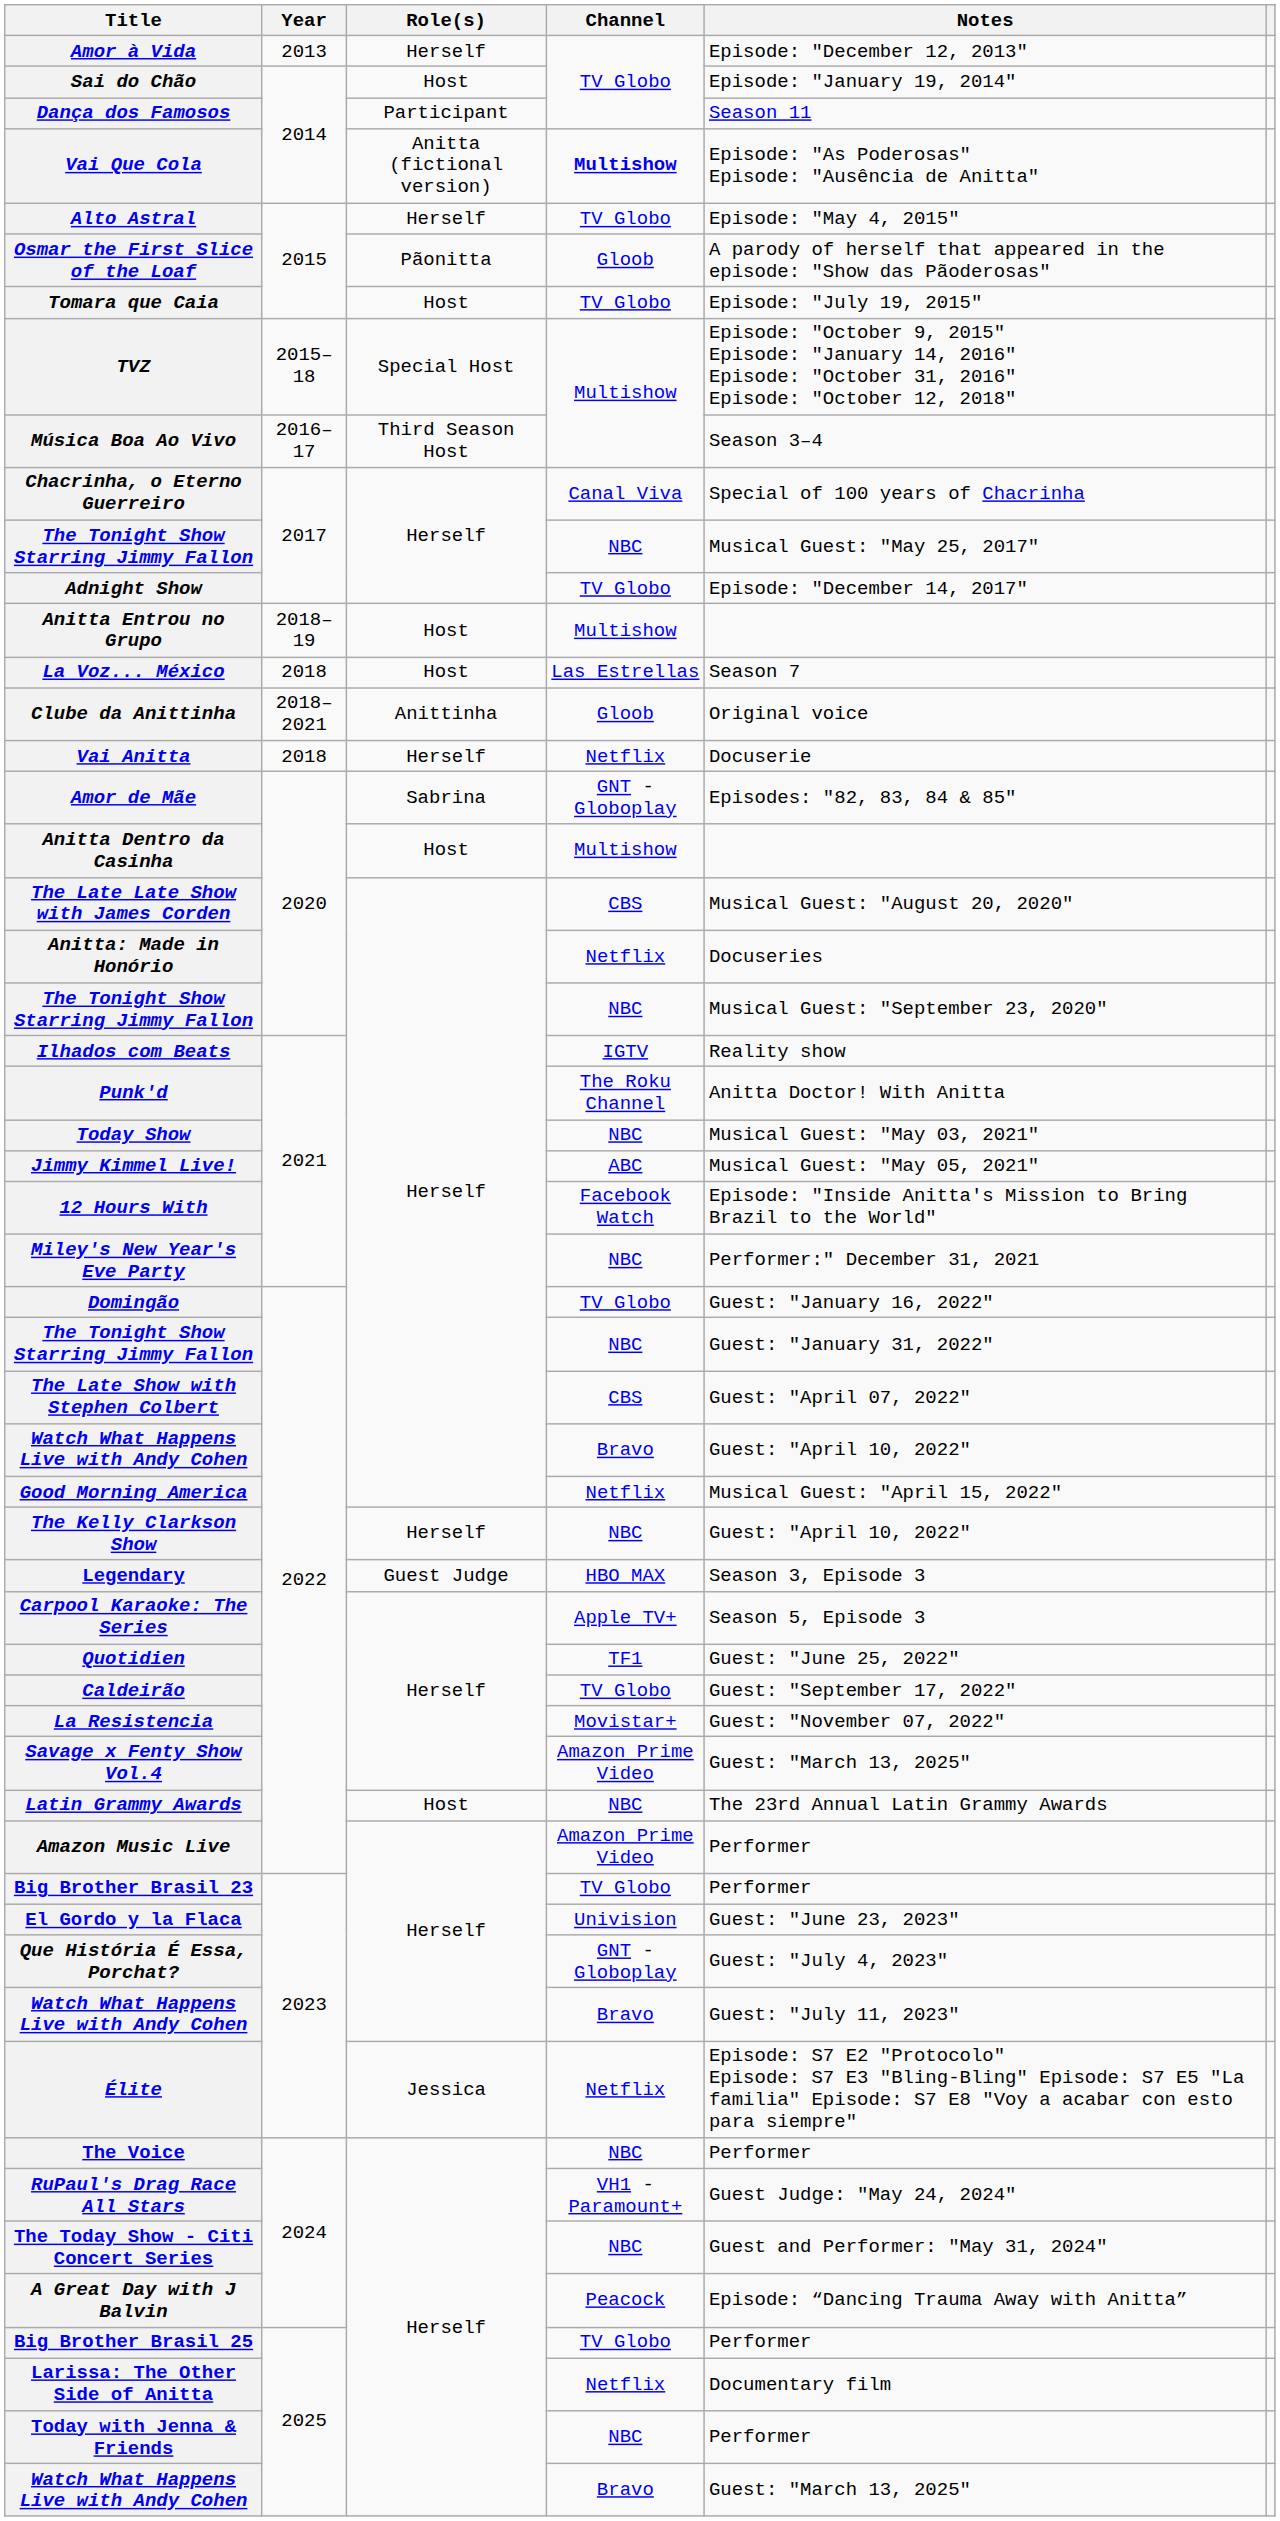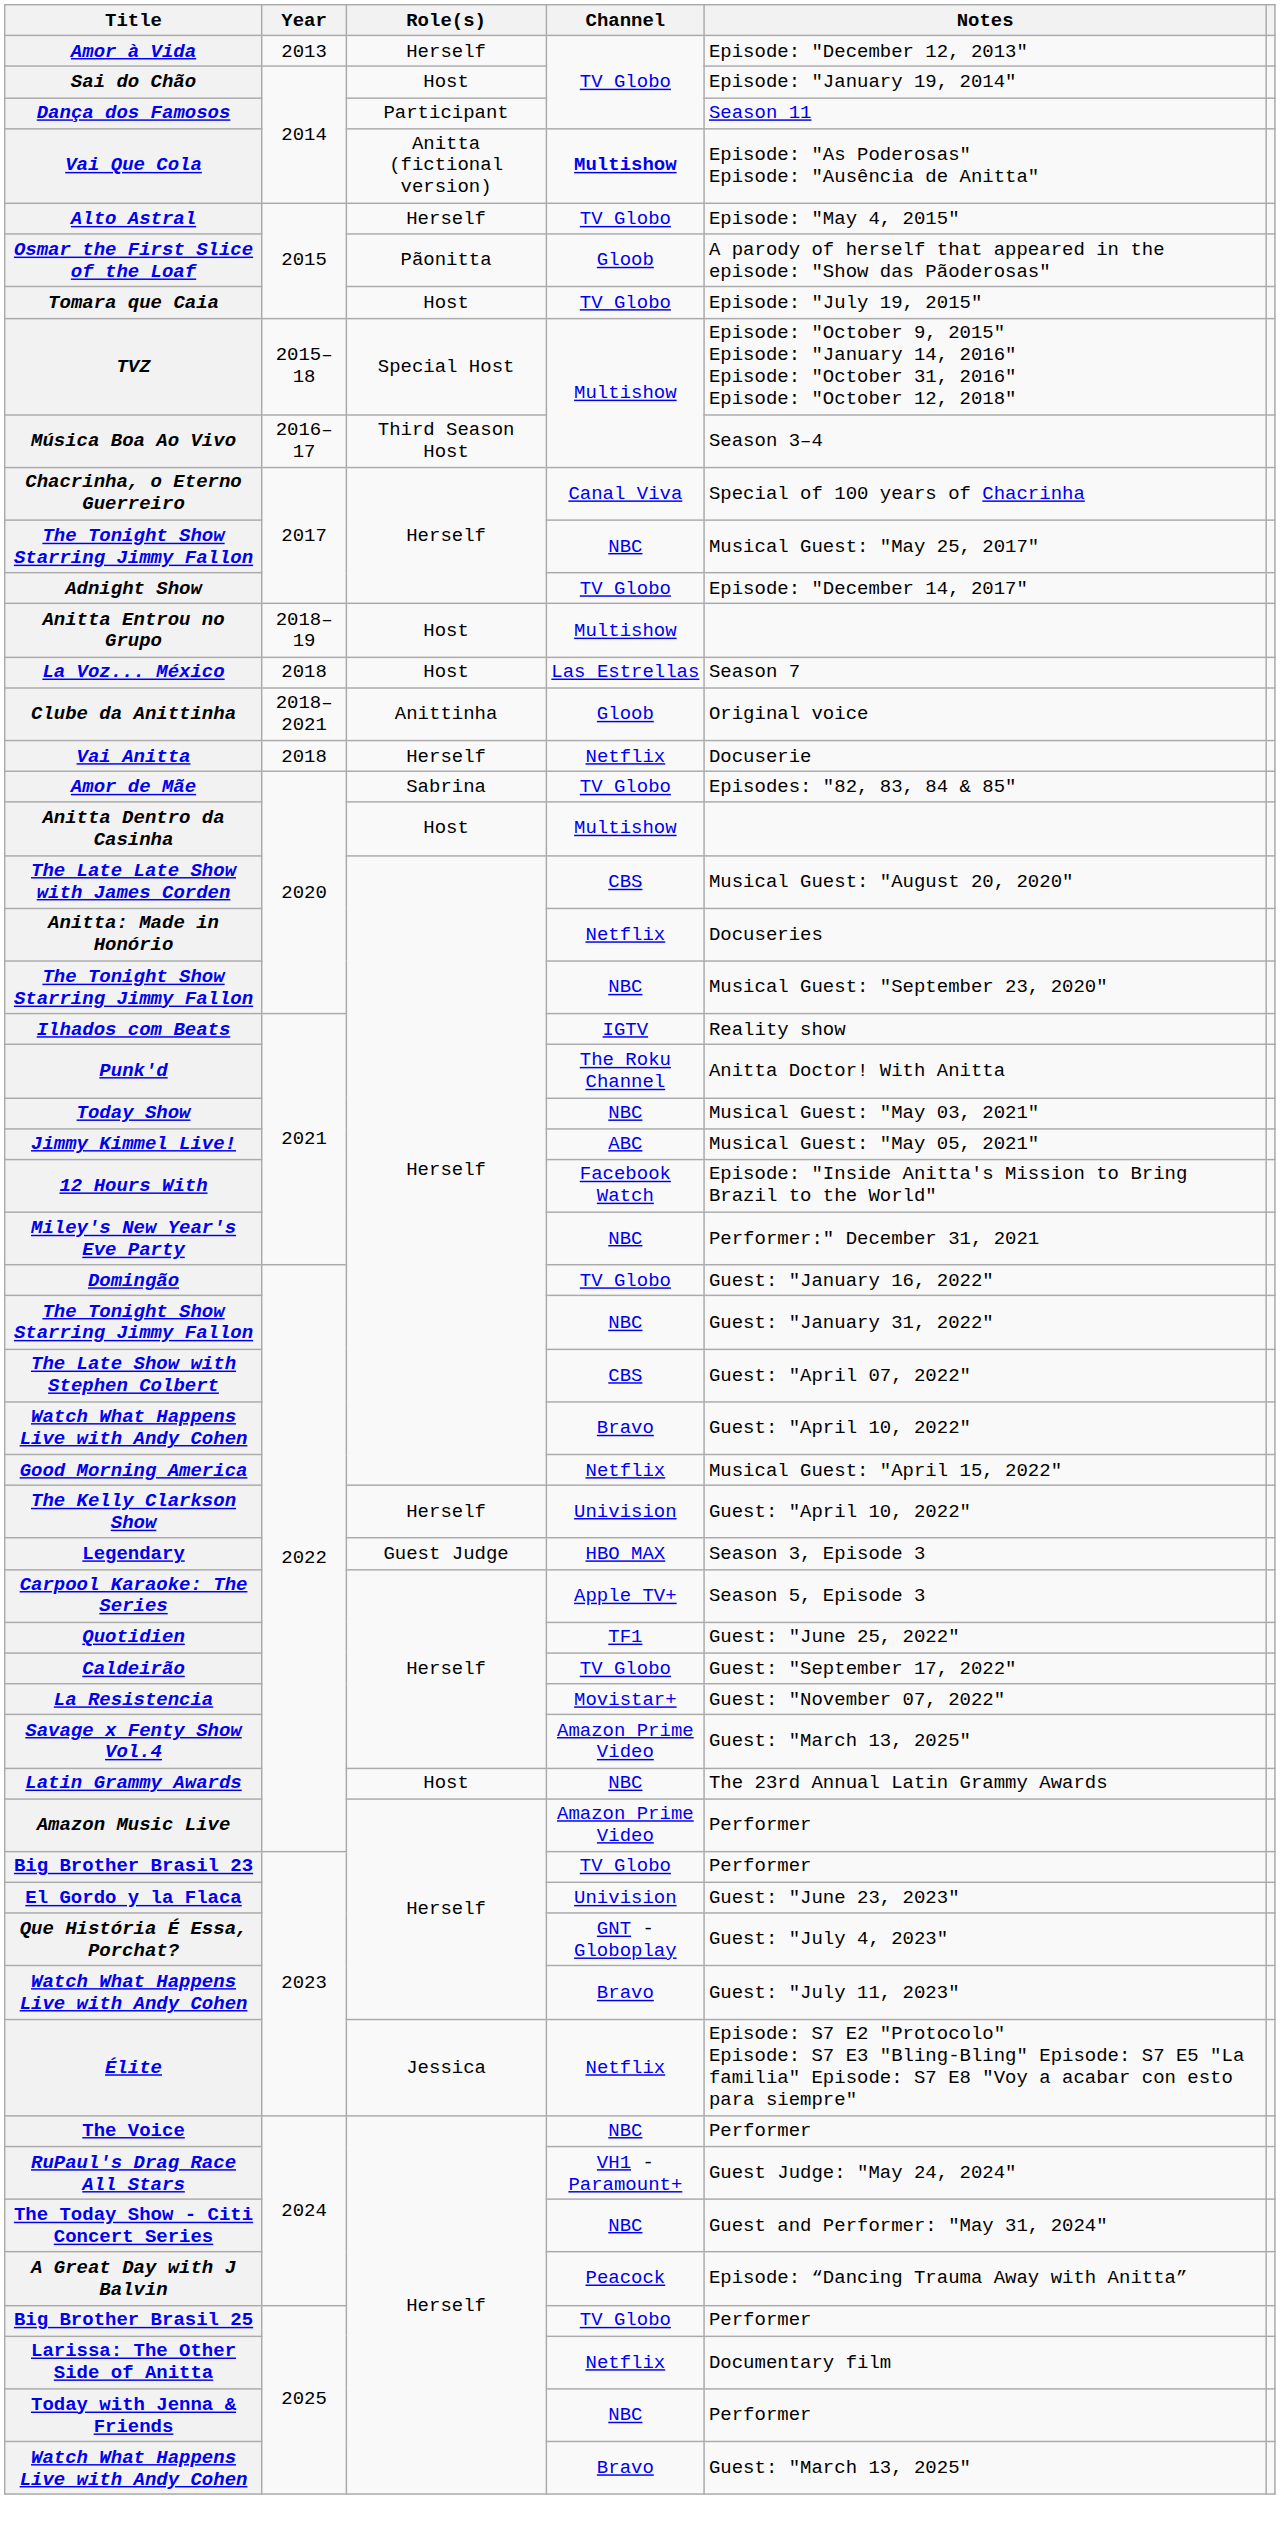(625, 798) GNT - Globoplay -> (625, 787) TV Globo
(625, 1534) NBC -> (625, 1512) Univision
